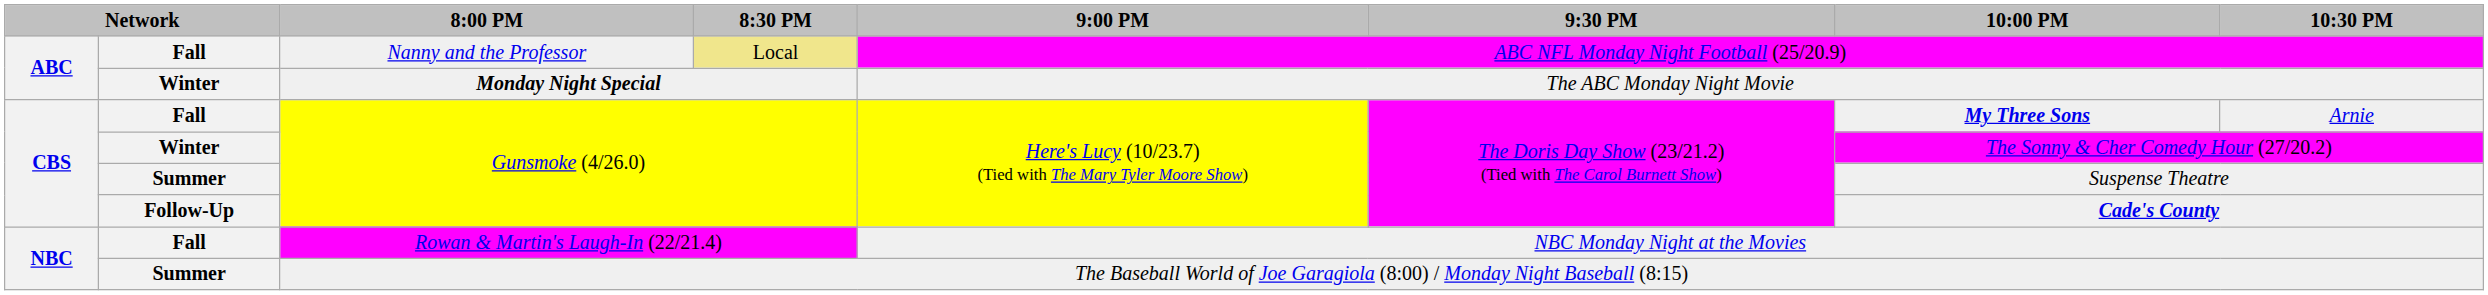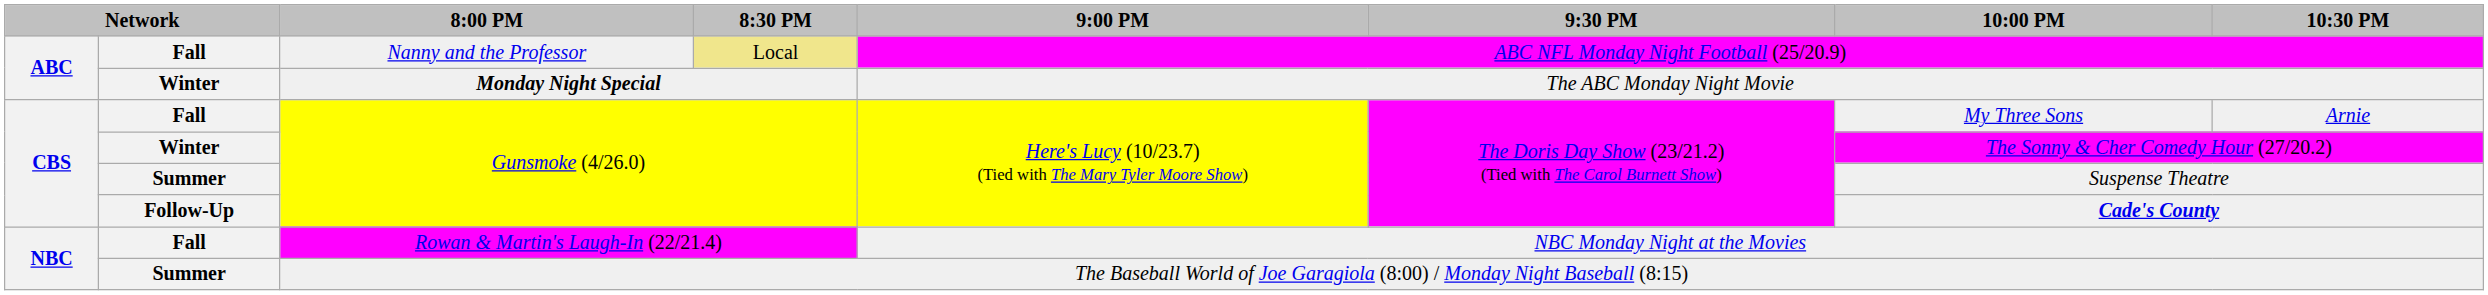(2027, 115) bold -> (2024, 115) normal
